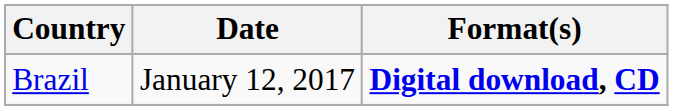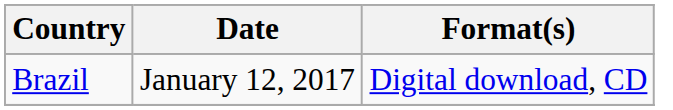(515, 79) bold -> (508, 79) normal
